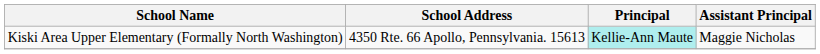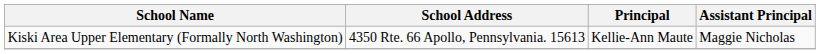(642, 37) paleturquoise background -> (642, 37) no background
